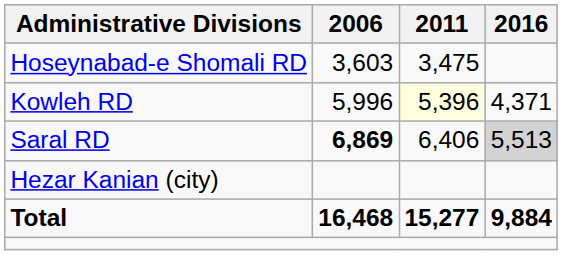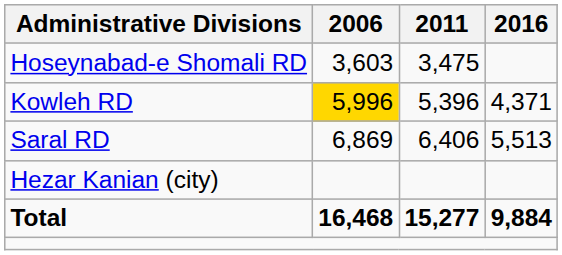(363, 101) no background -> (363, 101) gold background
(449, 101) lightyellow background -> (449, 101) no background
(363, 140) bold -> (363, 140) normal
(521, 140) lightgrey background -> (521, 140) no background
